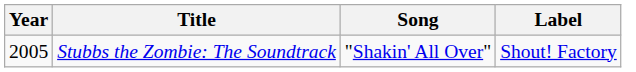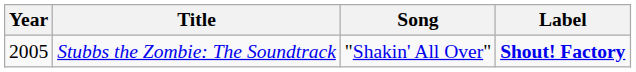(558, 50) normal -> (563, 50) bold
